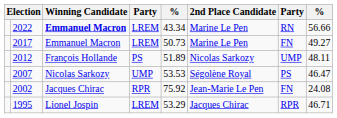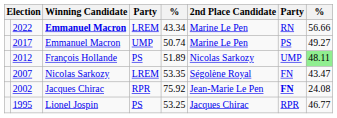(145, 43) LREM -> (142, 43) UMP
(174, 43) 50.73 -> (174, 43) 50.74
(287, 43) FN -> (286, 43) PS
(319, 58) no background -> (319, 58) lightgreen background
(142, 74) UMP -> (145, 74) LREM
(174, 74) 53.53 -> (174, 74) 53.35
(286, 74) PS -> (287, 74) FN
(319, 74) 46.47 -> (319, 74) 43.47
(287, 89) normal -> (287, 89) bold
(145, 105) LREM -> (137, 105) PS
(174, 105) 53.29 -> (174, 105) 53.25
(319, 105) 46.71 -> (319, 105) 46.77
